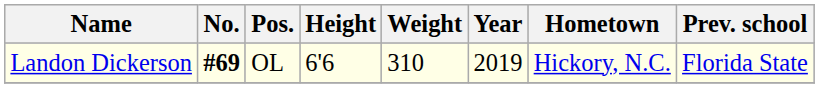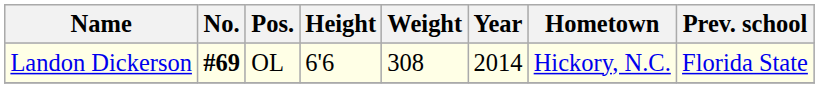(406, 62) 310 -> (406, 62) 308
(498, 62) 2019 -> (498, 62) 2014
